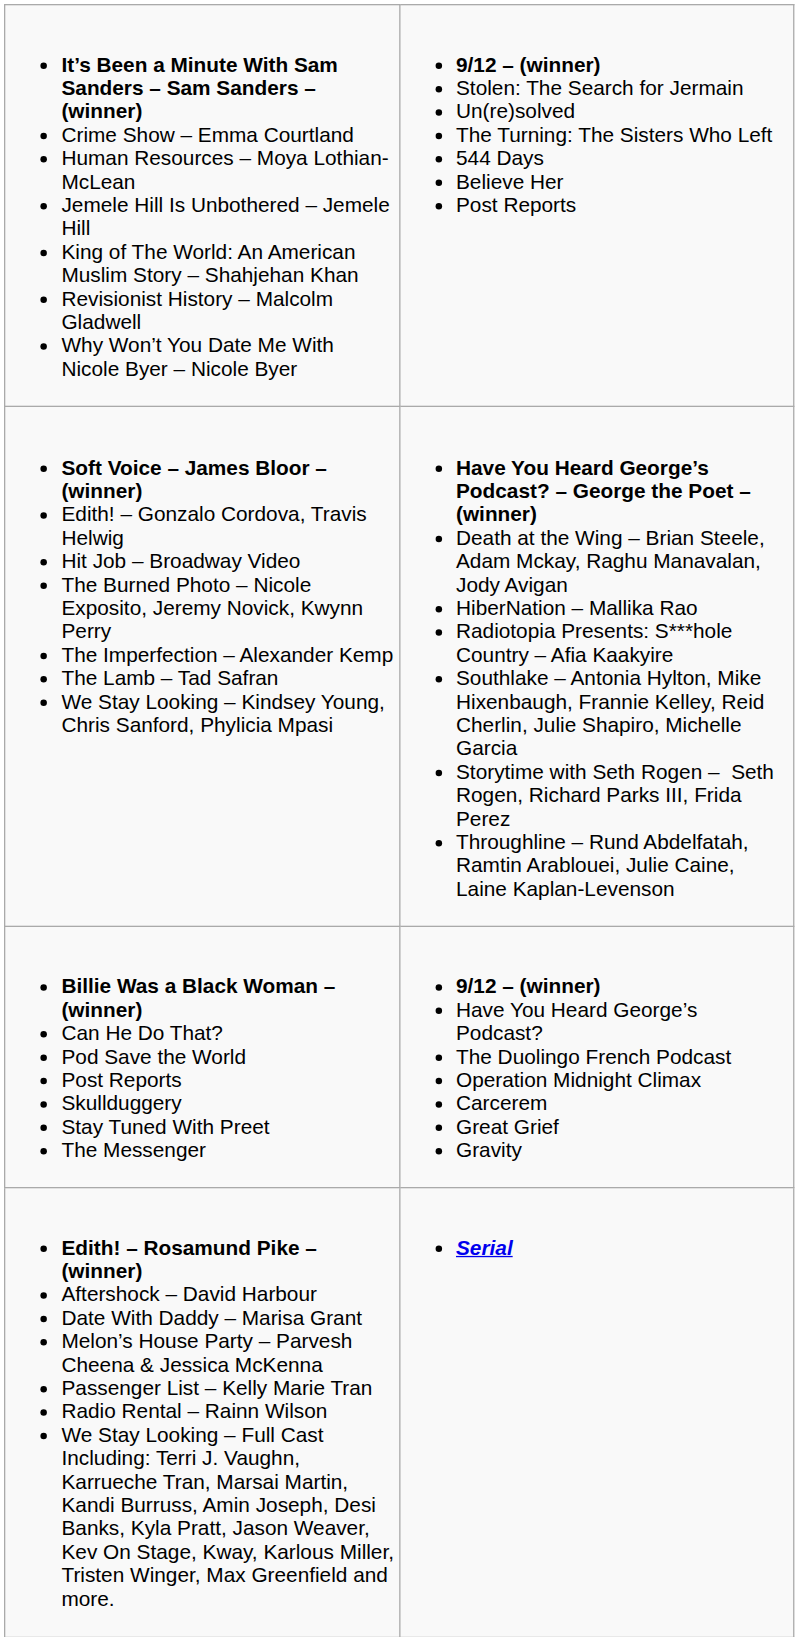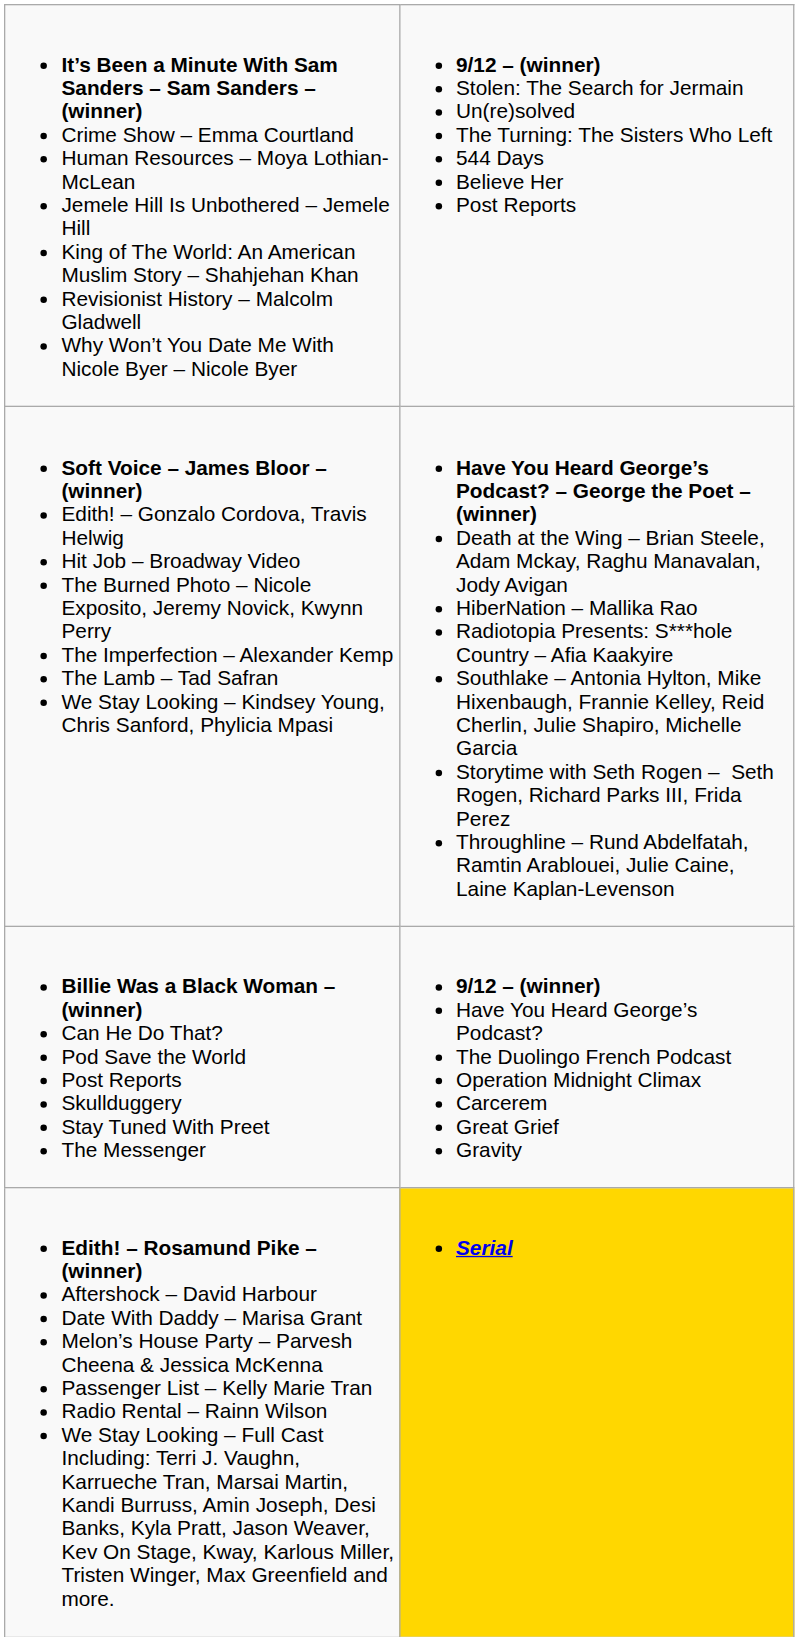(596, 1249) no background -> (596, 1249) gold background
